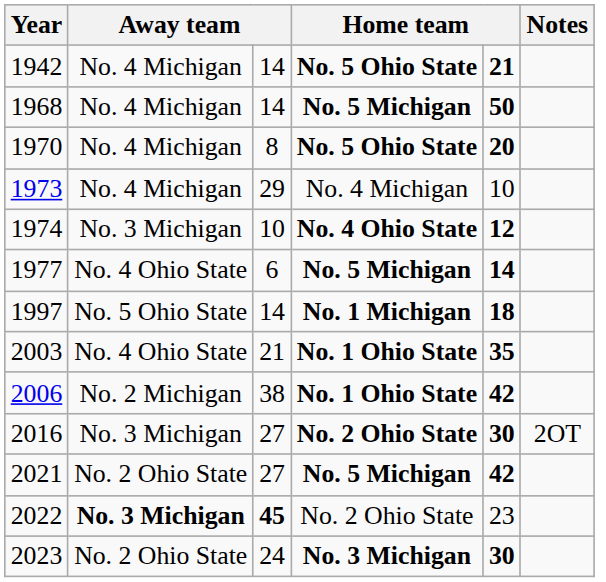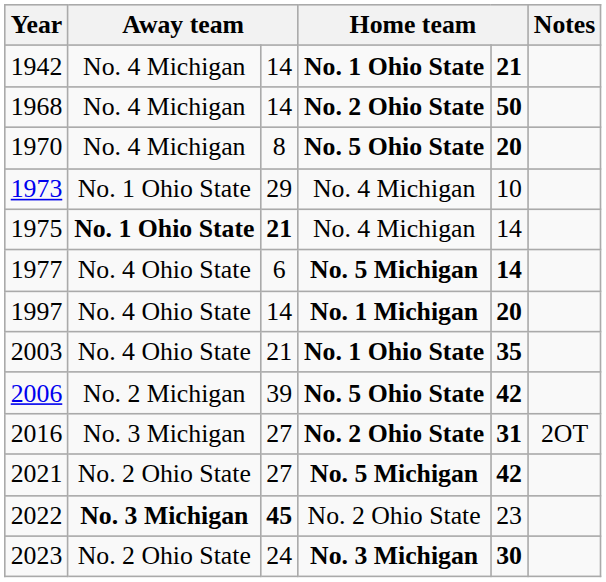(387, 65) No. 5 Ohio State -> (394, 65) No. 1 Ohio State
(387, 106) No. 5 Michigan -> (394, 106) No. 2 Ohio State
(161, 188) No. 4 Michigan -> (164, 188) No. 1 Ohio State
- row: (37, 229)
+ row: (37, 229)
(161, 310) No. 5 Ohio State -> (164, 310) No. 4 Ohio State
(502, 310) 18 -> (509, 310) 20
(272, 392) 38 -> (279, 392) 39
(387, 392) No. 1 Ohio State -> (394, 392) No. 5 Ohio State
(502, 433) 30 -> (509, 433) 31
